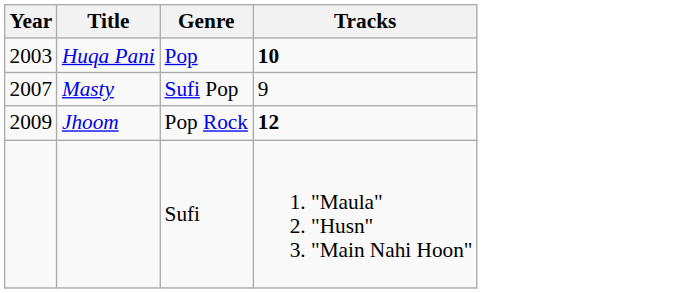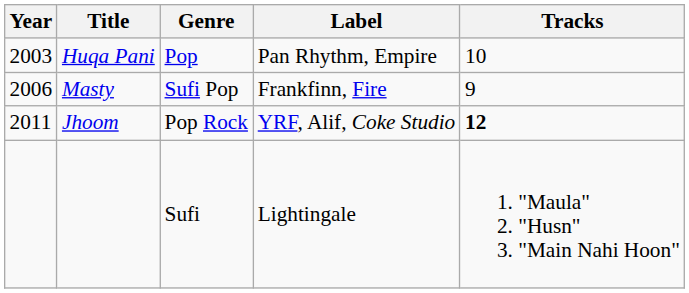+ column: (356, 21)
(268, 55) bold -> (476, 55) normal
(31, 88) 2007 -> (31, 88) 2006
(31, 122) 2009 -> (30, 122) 2011
